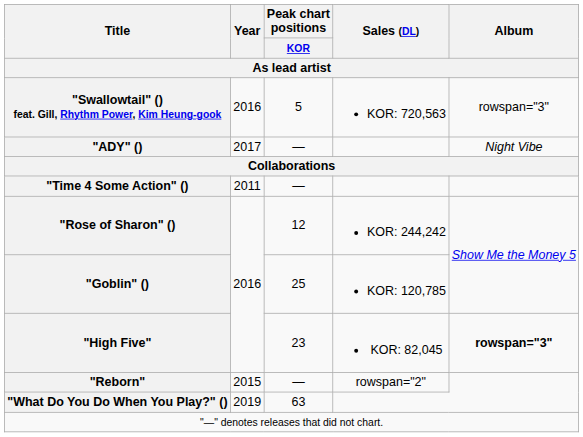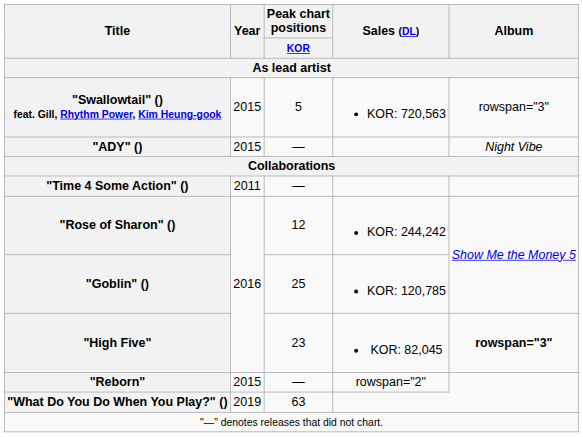(247, 107) 2016 -> (247, 107) 2015
(247, 146) 2017 -> (247, 146) 2015
